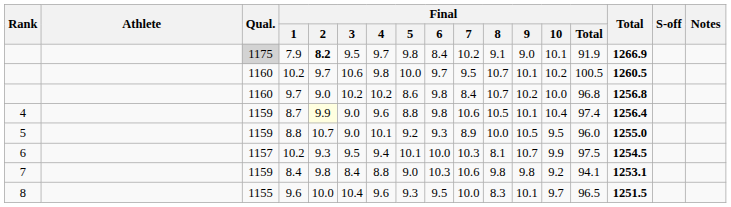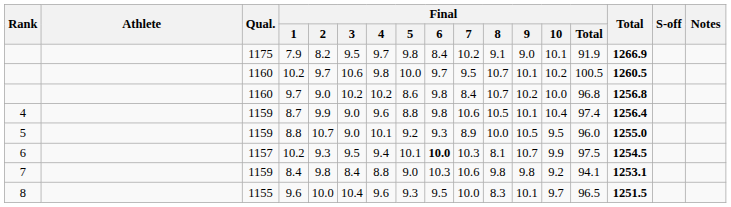(261, 53) lightgrey background -> (261, 53) no background
(323, 53) bold -> (323, 53) normal
(323, 113) lightyellow background -> (323, 113) no background
(439, 152) normal -> (439, 152) bold
